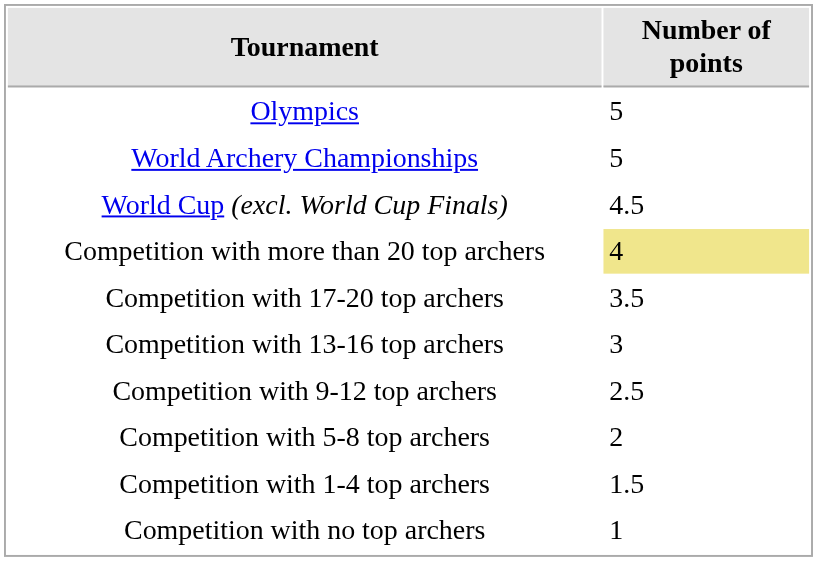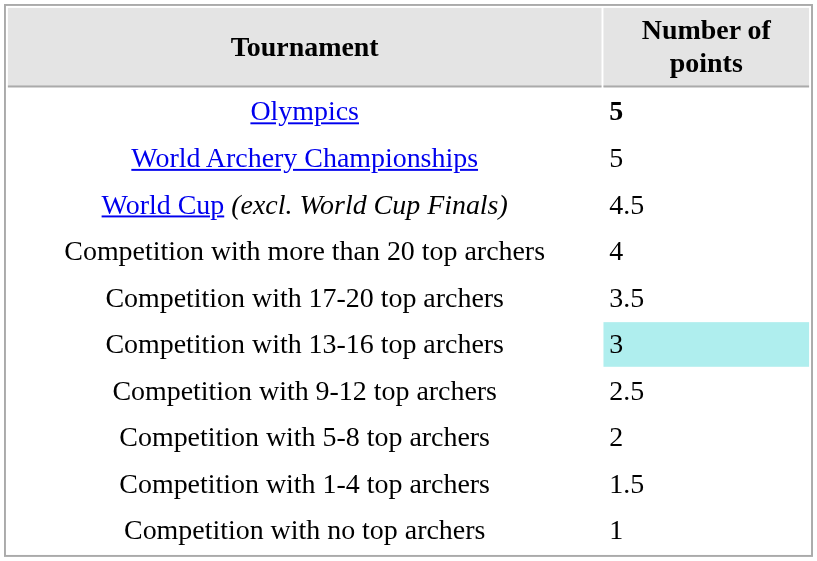(616, 111) normal -> (616, 111) bold
(616, 250) khaki background -> (616, 250) no background
(616, 344) no background -> (616, 344) paleturquoise background
